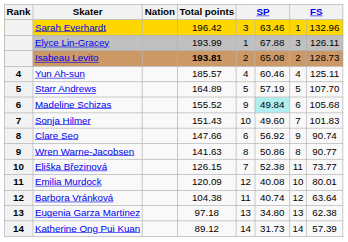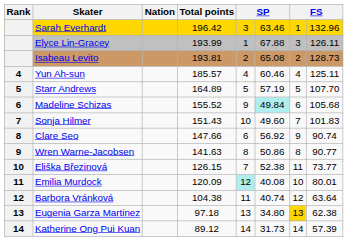(207, 58) bold -> (207, 58) normal
(246, 182) no background -> (246, 182) paleturquoise background
(298, 213) no background -> (298, 213) gold background
